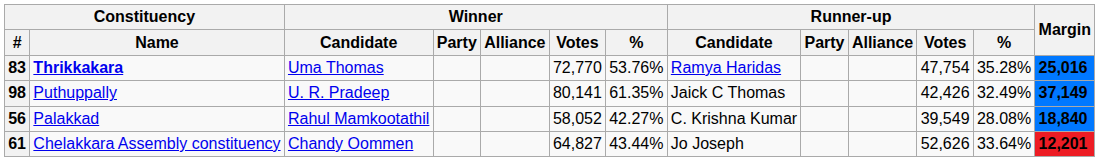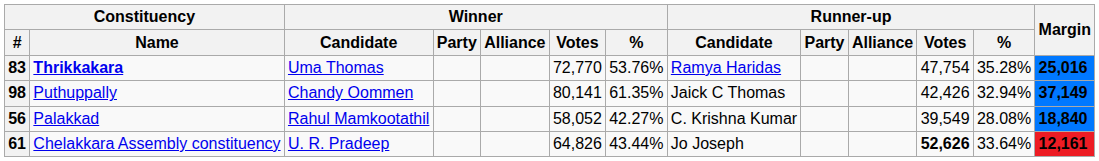(339, 93) U. R. Pradeep -> (351, 93) Chandy Oommen
(1004, 93) 32.49% -> (1004, 93) 32.94%
(351, 144) Chandy Oommen -> (339, 144) U. R. Pradeep
(577, 144) 64,827 -> (577, 144) 64,826
(945, 144) normal -> (945, 144) bold
(1063, 144) 12,201 -> (1063, 144) 12,161
